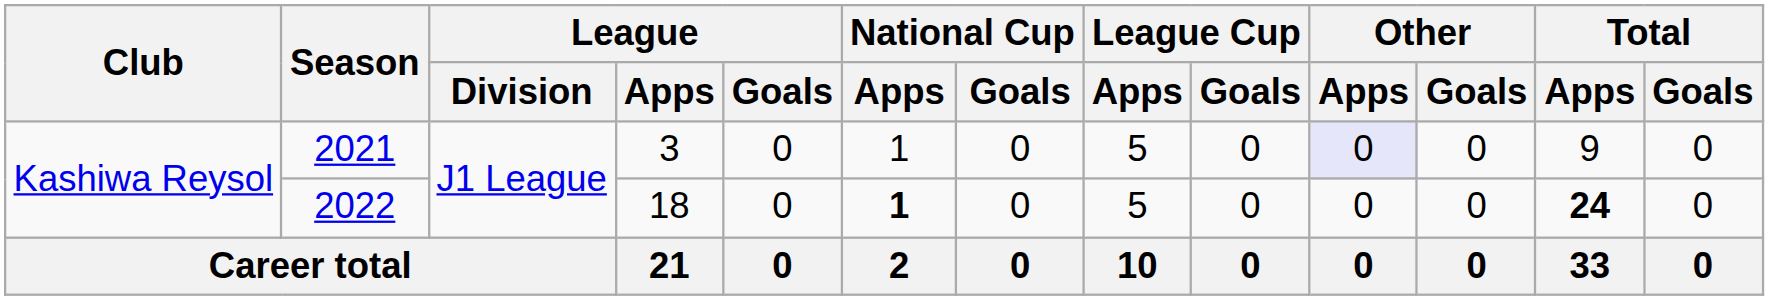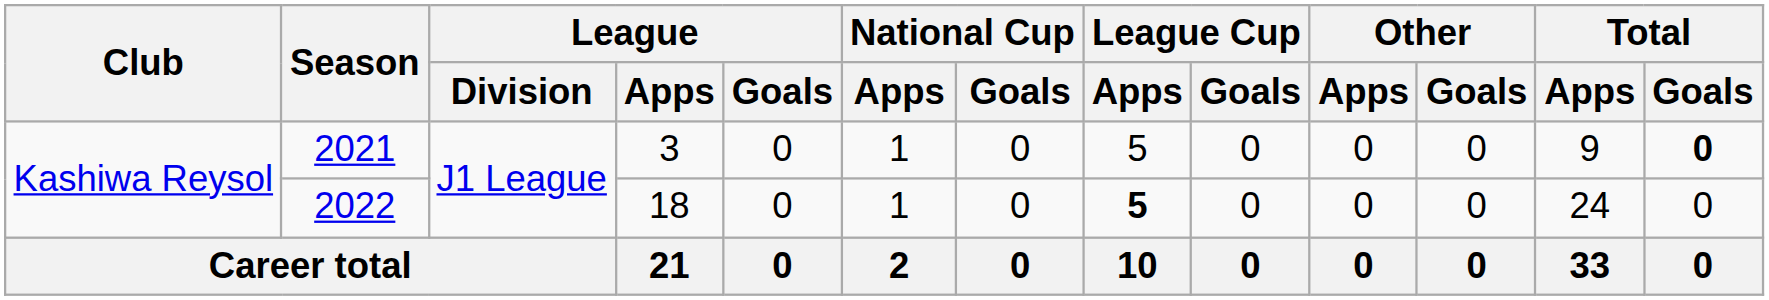(1364, 149) lavender background -> (1364, 149) no background
(1703, 149) normal -> (1703, 149) bold
(899, 206) bold -> (899, 206) normal
(1137, 206) normal -> (1137, 206) bold
(1590, 206) bold -> (1590, 206) normal
